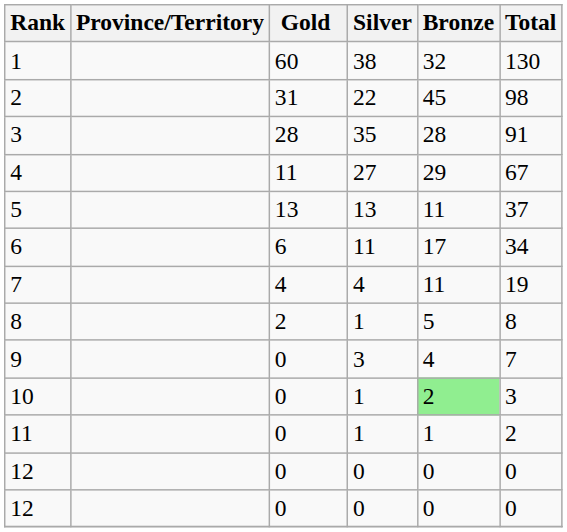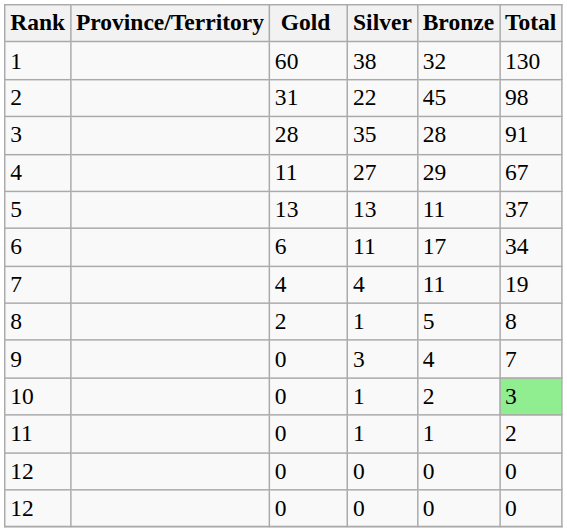(429, 396) lightgreen background -> (429, 396) no background
(511, 396) no background -> (511, 396) lightgreen background
